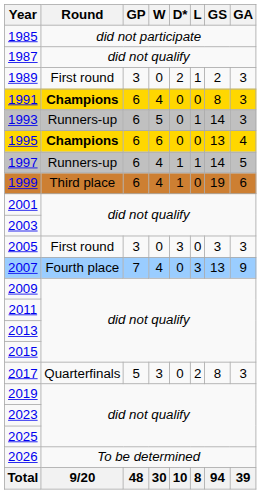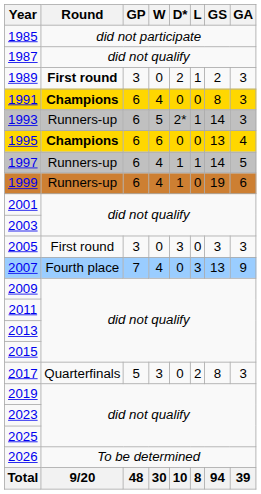(82, 78) normal -> (82, 78) bold
(180, 120) 0 -> (180, 120) 2*
(82, 183) Third place -> (82, 183) Runners-up
